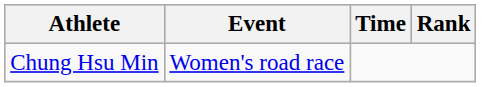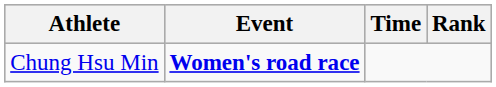(257, 61) normal -> (265, 61) bold
